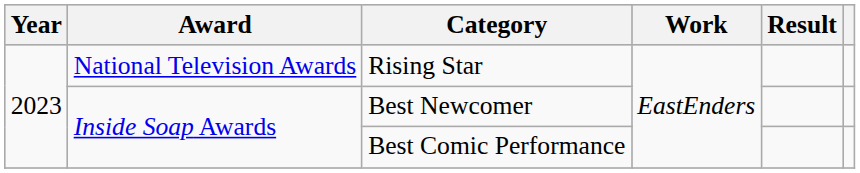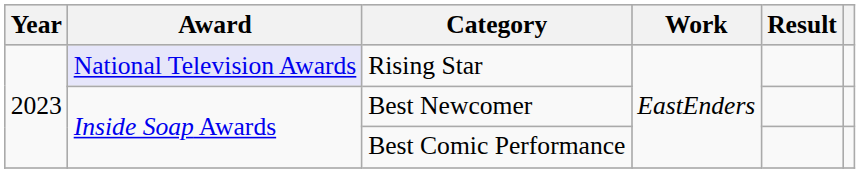(215, 65) no background -> (215, 65) lavender background
